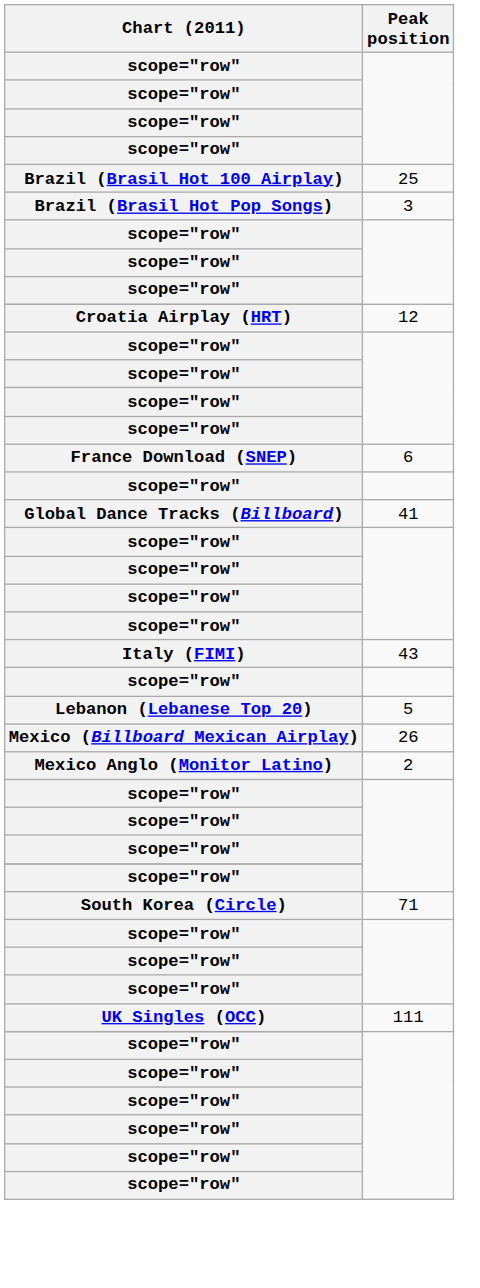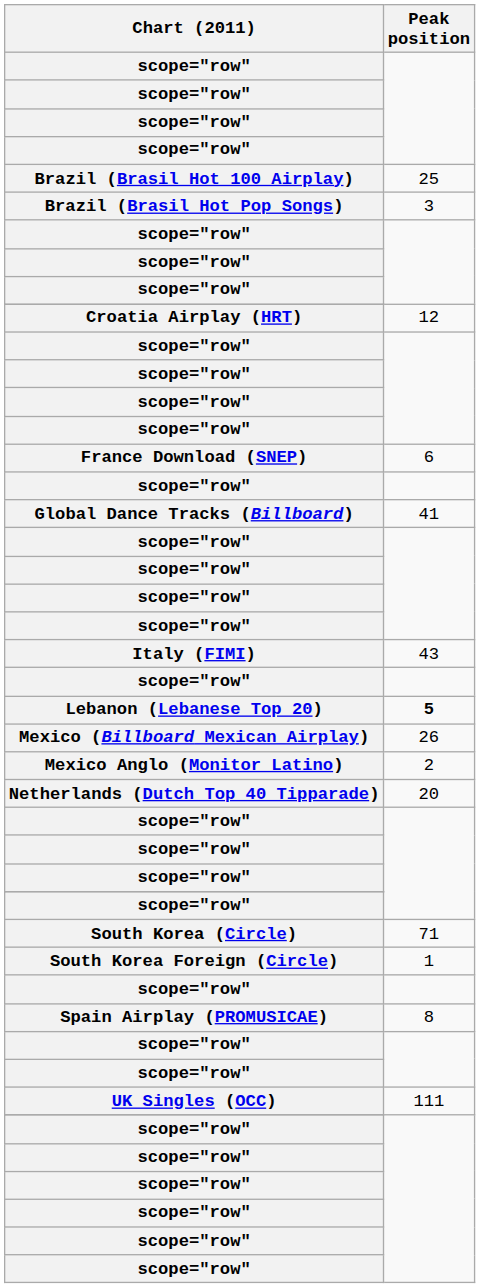(408, 710) normal -> (429, 710) bold
+ row: (194, 794)
+ row: (194, 961)
+ row: (194, 1017)
